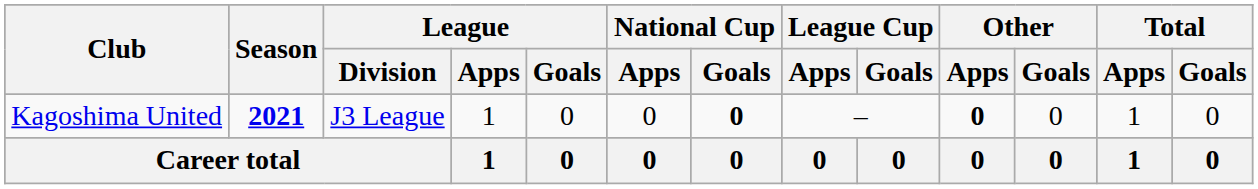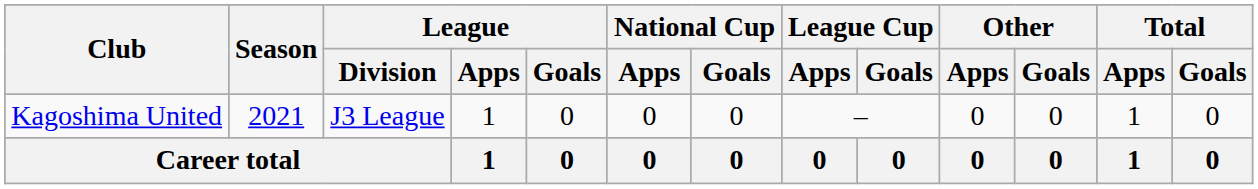(276, 115) bold -> (276, 115) normal
(736, 115) bold -> (736, 115) normal
(978, 115) bold -> (978, 115) normal
